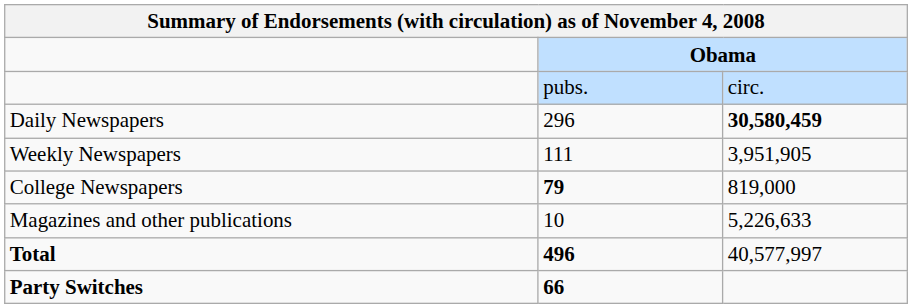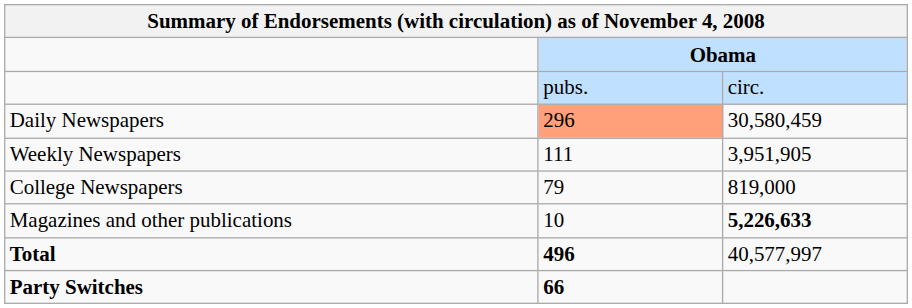(559, 120) no background -> (559, 120) lightsalmon background
(775, 120) bold -> (775, 120) normal
(554, 187) bold -> (554, 187) normal
(770, 220) normal -> (770, 220) bold
